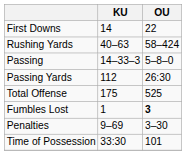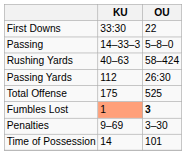(106, 28) 14 -> (113, 28) 33:30
rows swapped: (40, 45) <-> (25, 61)
(103, 110) no background -> (103, 110) lightsalmon background
(113, 142) 33:30 -> (106, 142) 14
